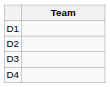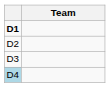(13, 28) normal -> (13, 28) bold
(13, 74) no background -> (13, 74) lightblue background
